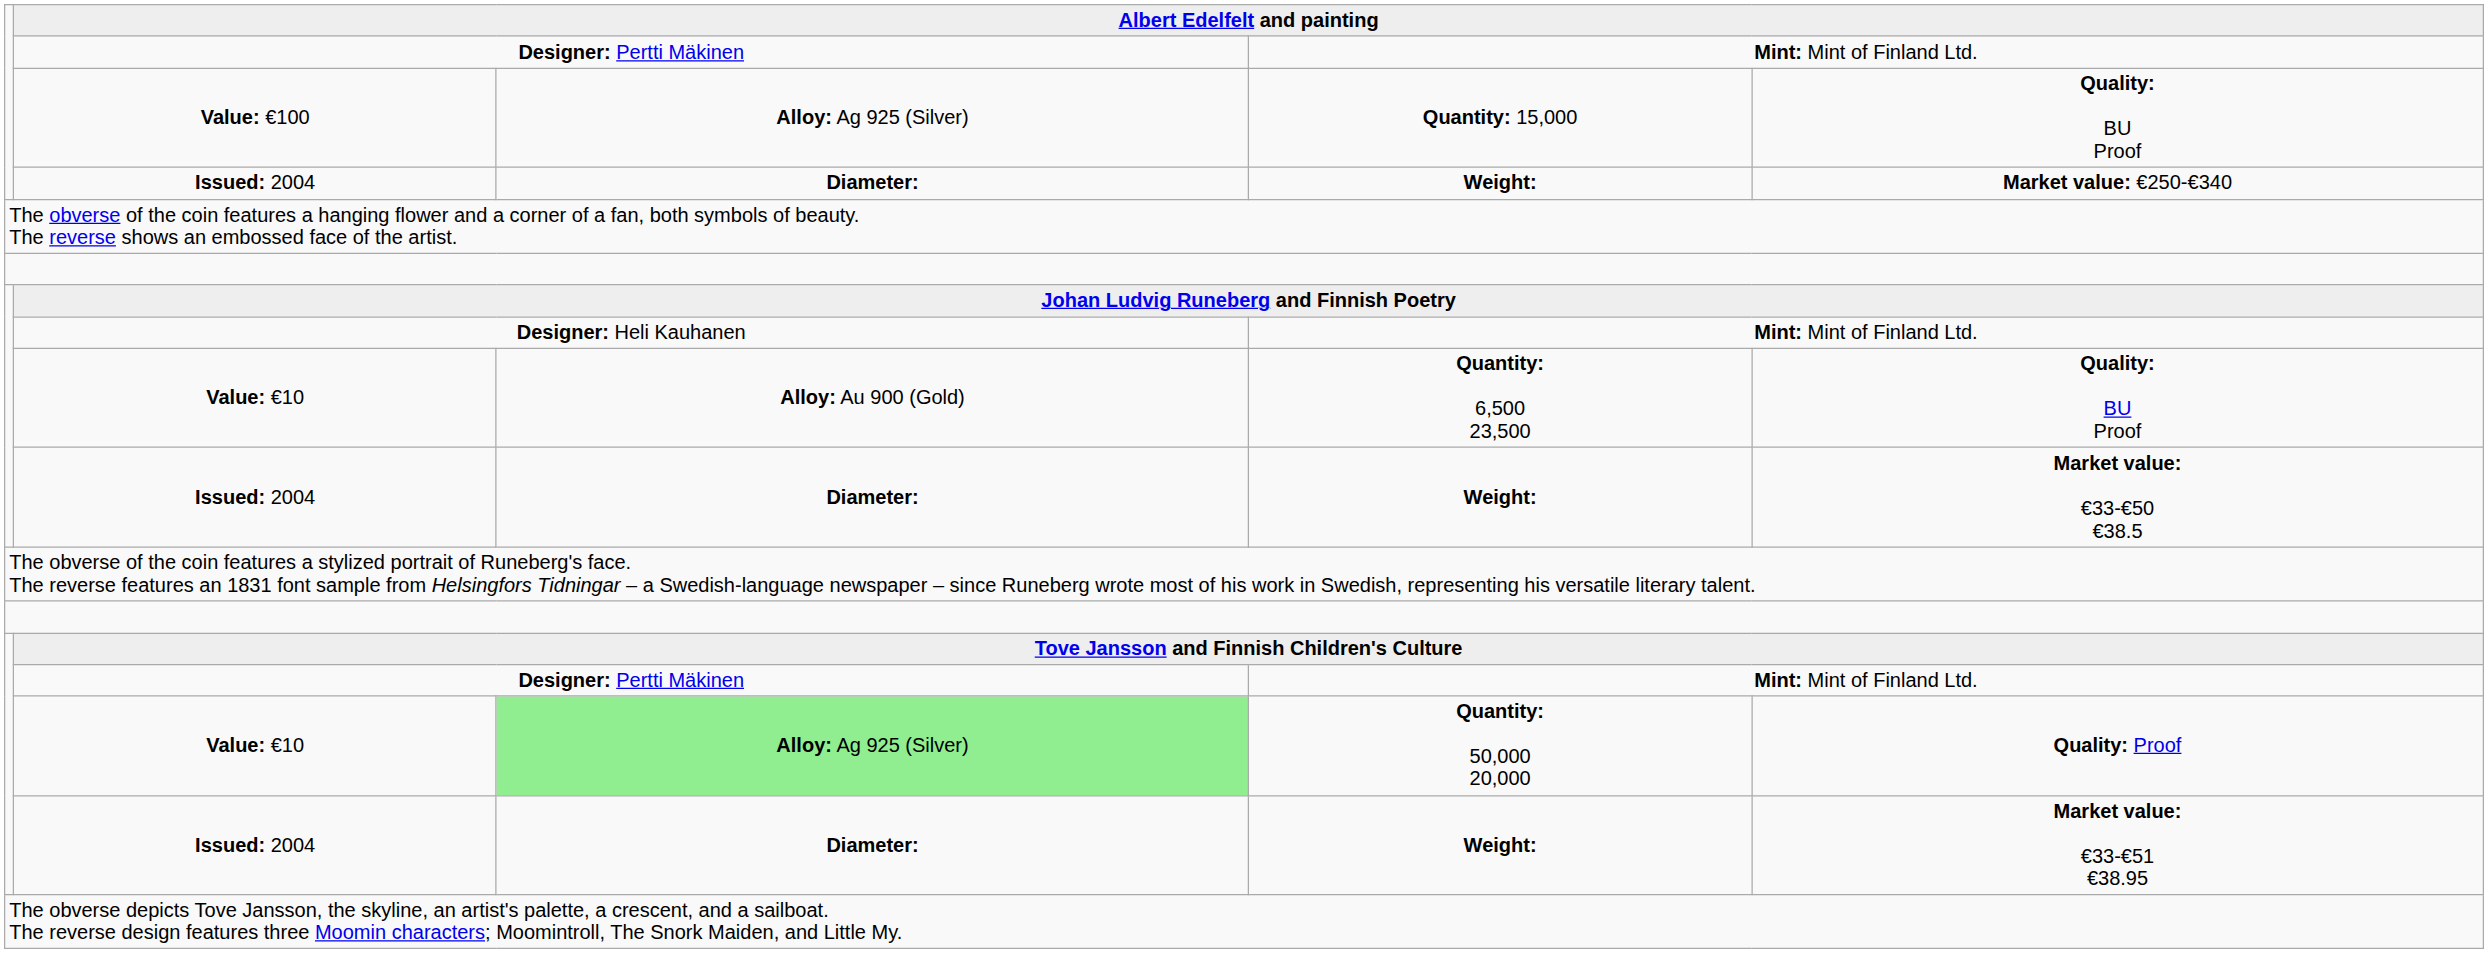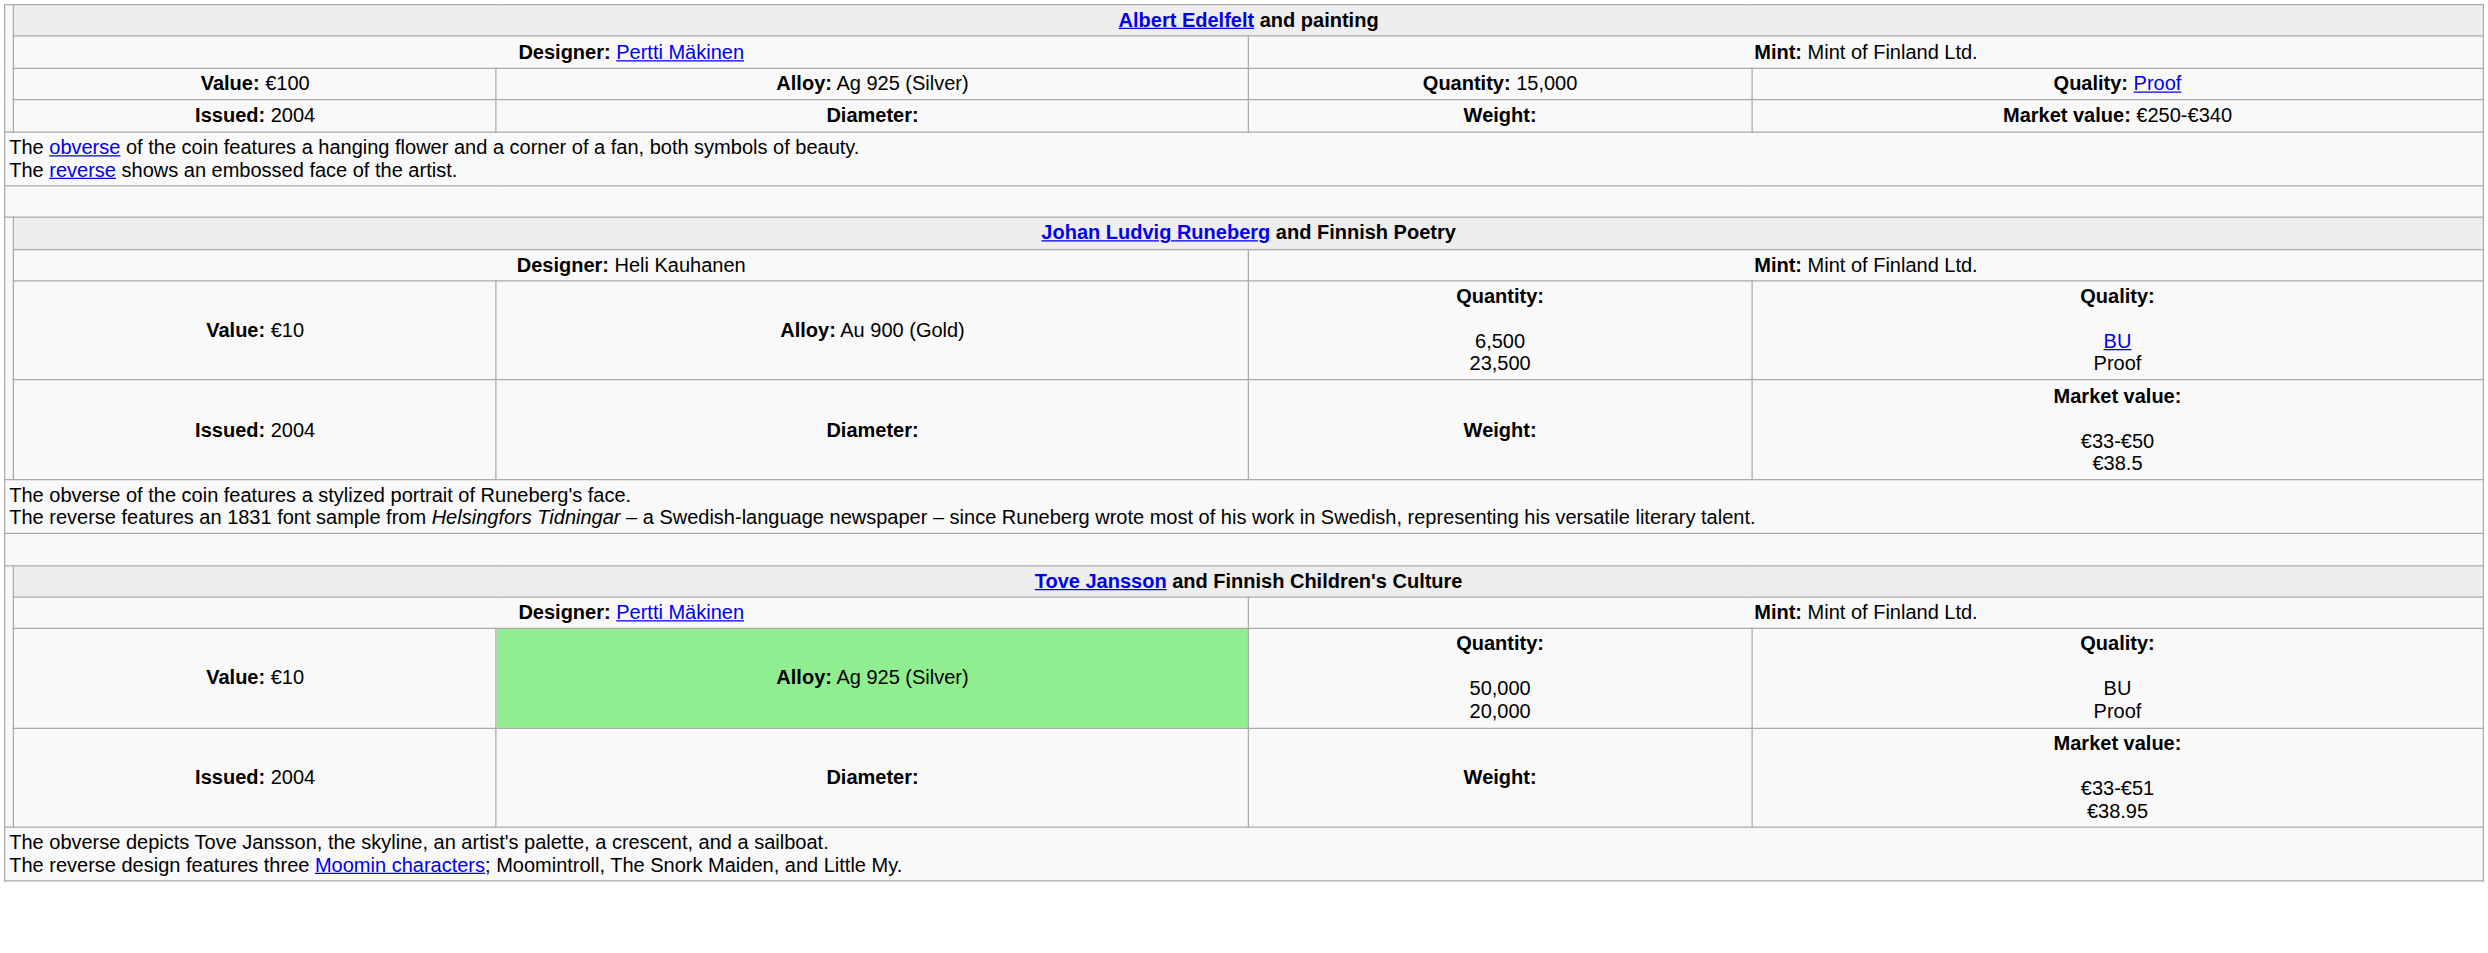(2117, 117) Quality: BU Proof -> (2117, 83) Quality: Proof
(2117, 745) Quality: Proof -> (2117, 678) Quality: BU Proof
